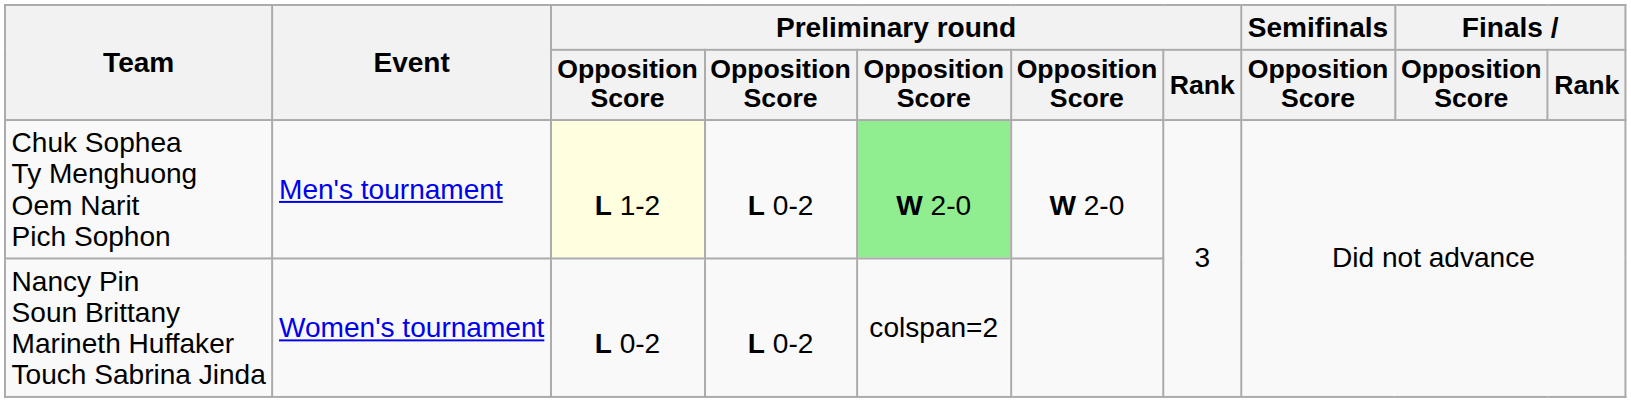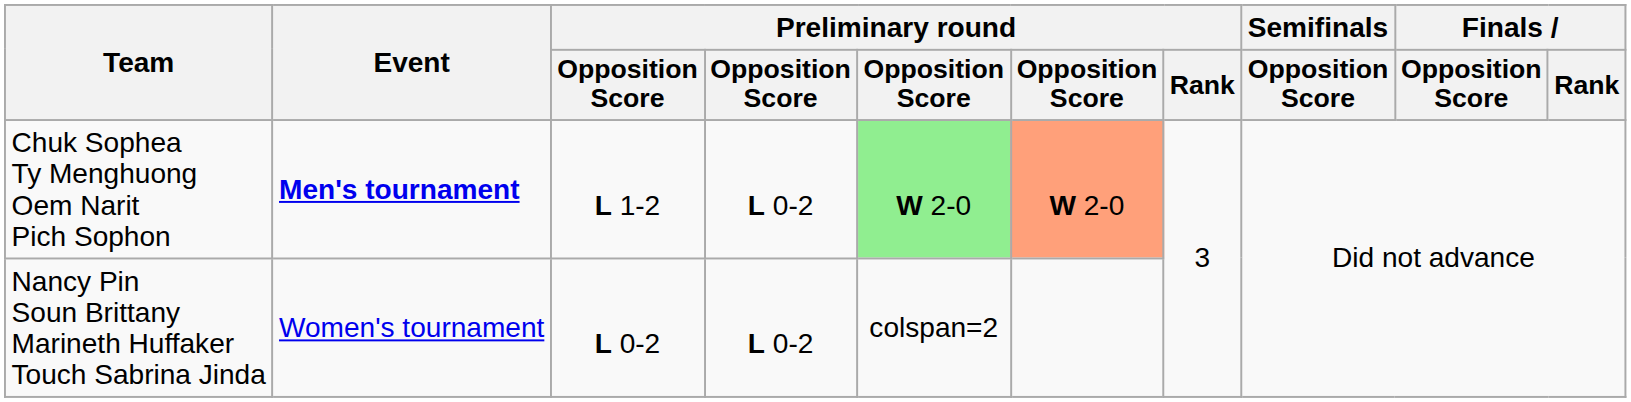(391, 190) normal -> (399, 190) bold
(627, 205) lightyellow background -> (627, 205) no background
(1087, 205) no background -> (1087, 205) lightsalmon background
